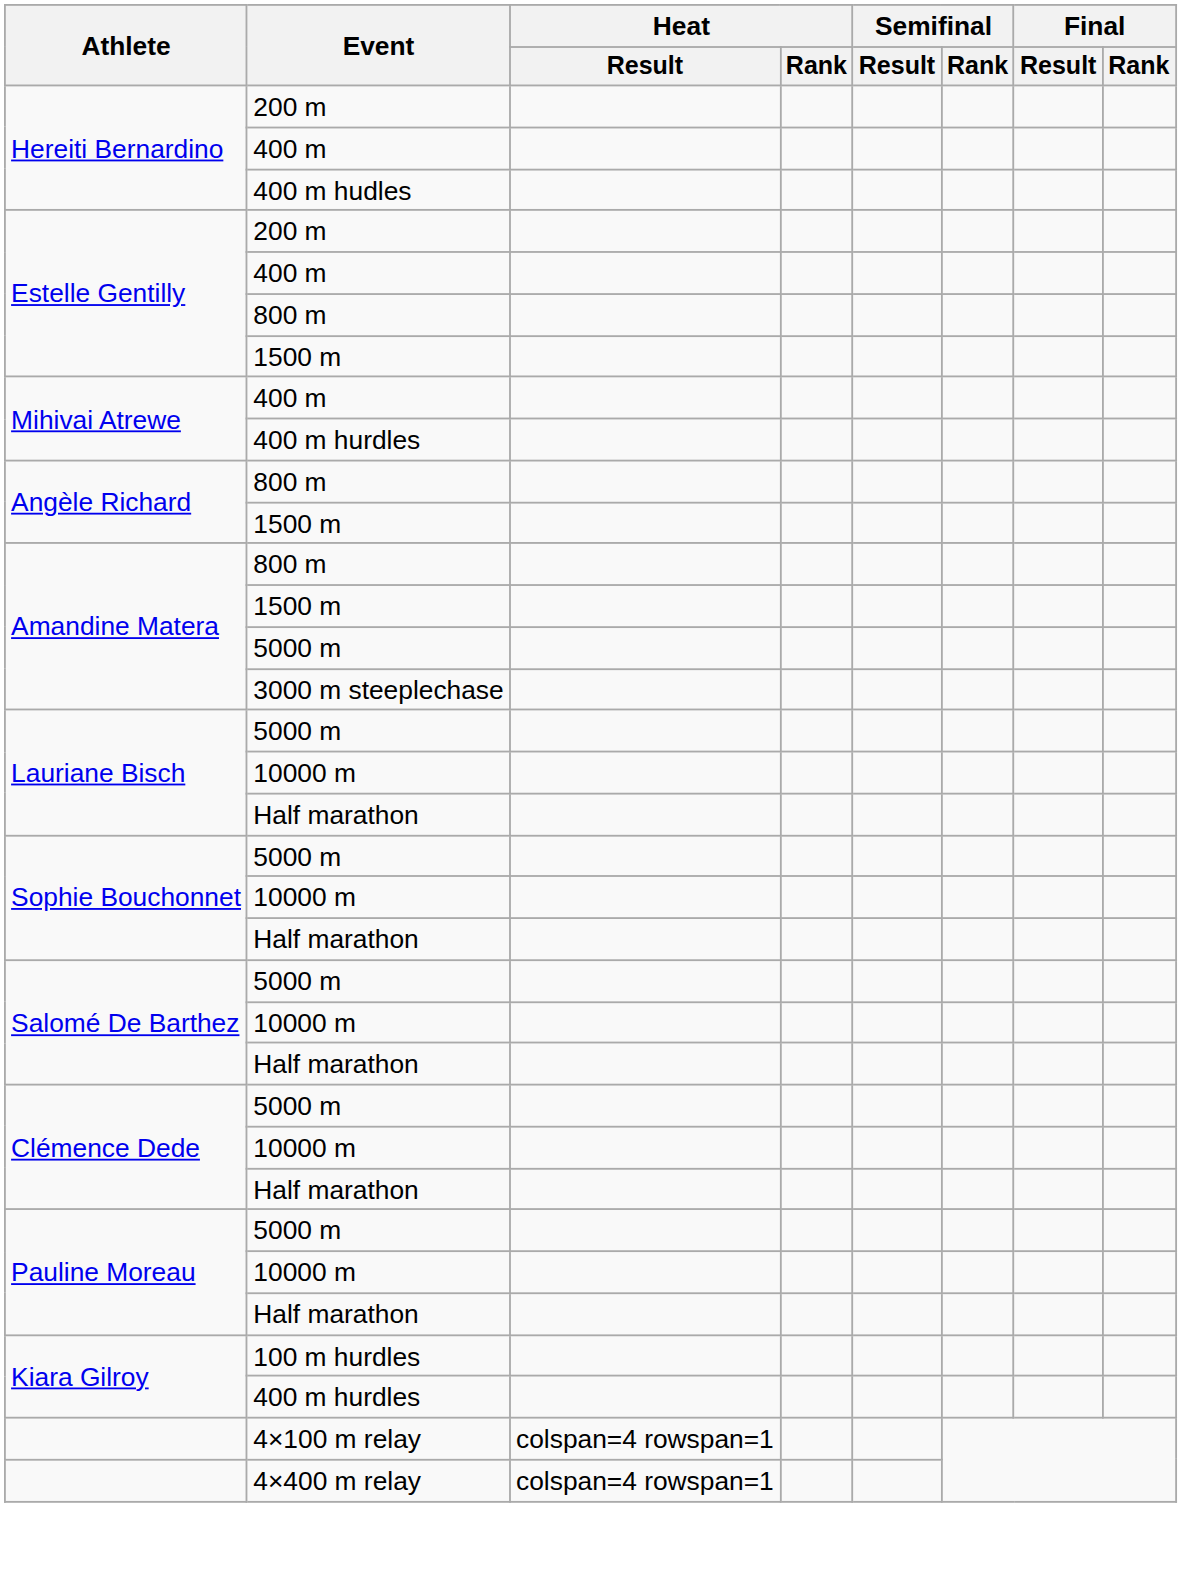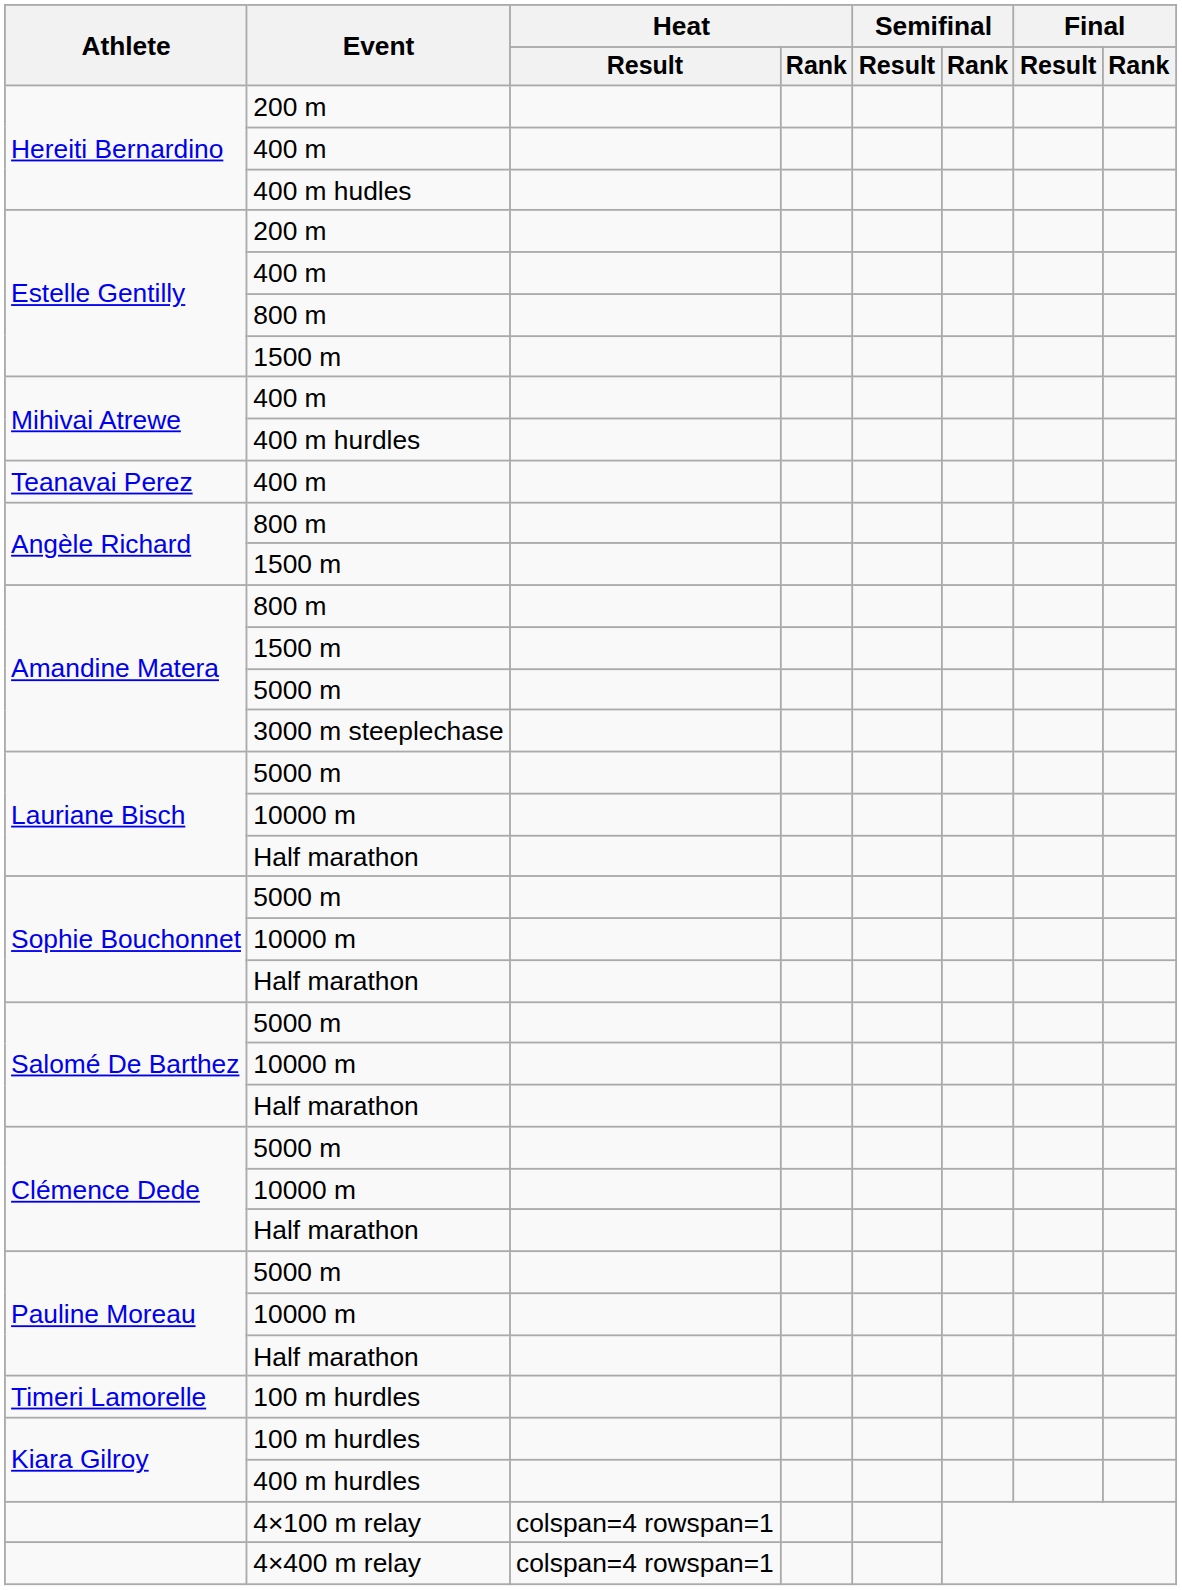+ row: (102, 482)
+ row: (109, 1398)
